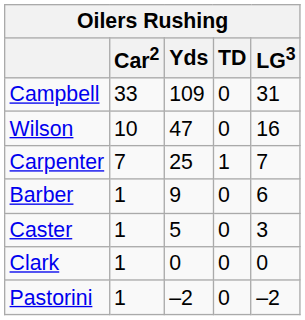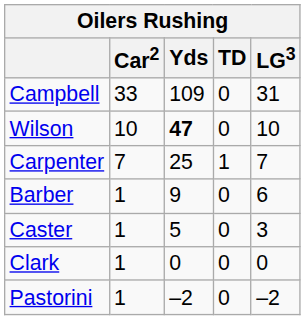(181, 128) normal -> (181, 128) bold
(268, 128) 16 -> (268, 128) 10
